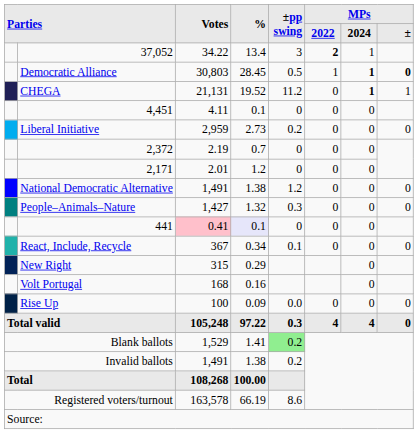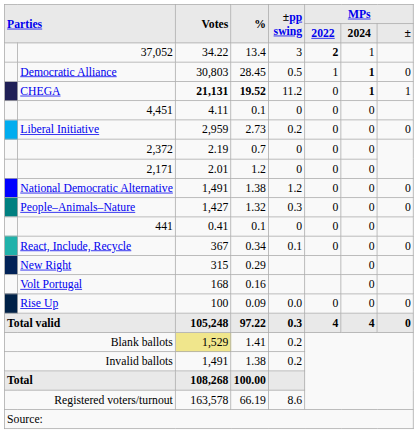(408, 72) bold -> (408, 72) normal
(212, 91) normal -> (212, 91) bold
(253, 91) normal -> (253, 91) bold
(218, 226) pink background -> (218, 226) no background
(259, 226) lavender background -> (259, 226) no background
(215, 342) no background -> (215, 342) khaki background
(295, 342) lightgreen background -> (295, 342) no background
